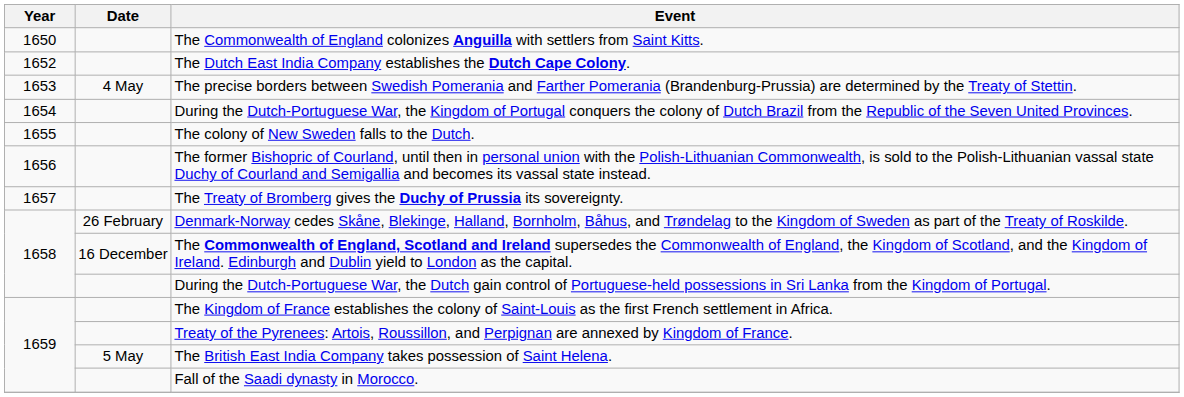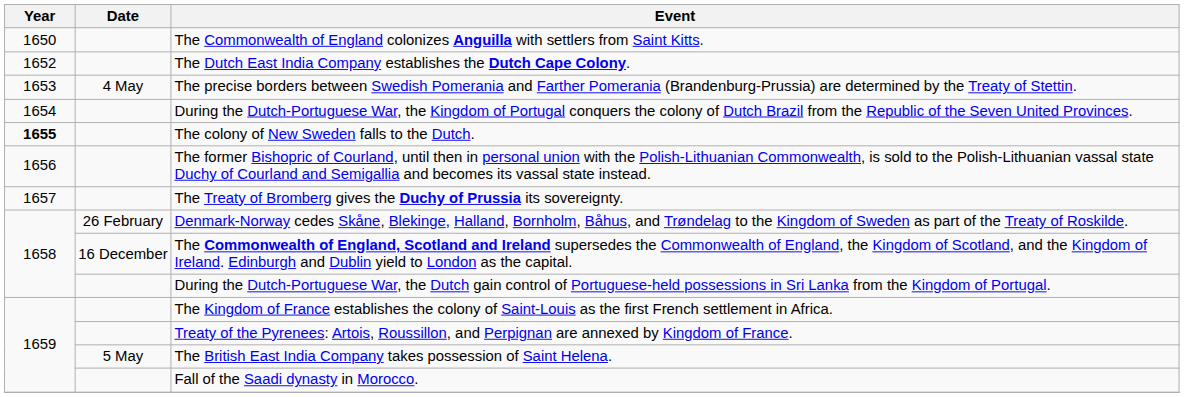(40, 134) normal -> (40, 134) bold
